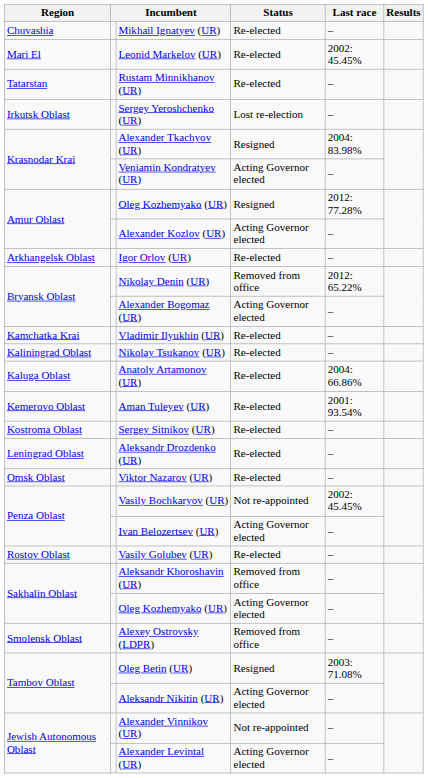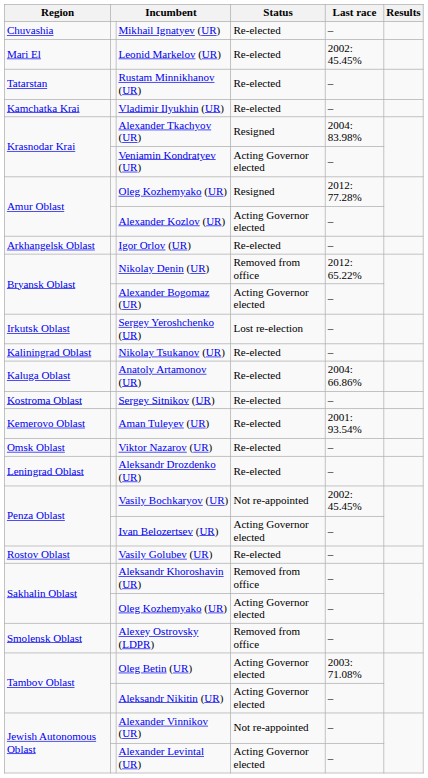rows swapped: (43, 335) <-> (38, 114)
rows swapped: (46, 406) <-> (44, 430)
rows swapped: (45, 453) <-> (36, 477)
(254, 668) Resigned -> (271, 668) Acting Governor elected
